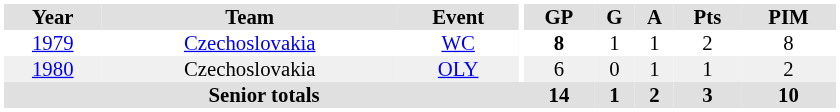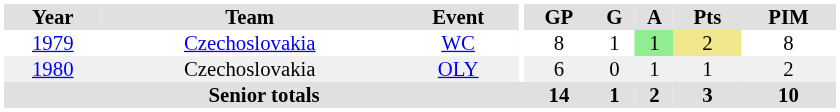(559, 42) bold -> (559, 42) normal
(655, 42) no background -> (655, 42) lightgreen background
(707, 42) no background -> (707, 42) khaki background
